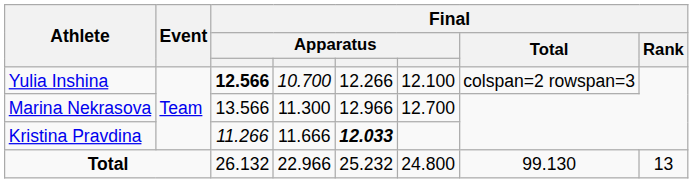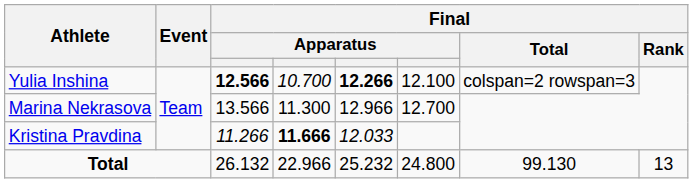(366, 81) normal -> (366, 81) bold
(304, 136) normal -> (304, 136) bold
(366, 136) bold -> (366, 136) normal
